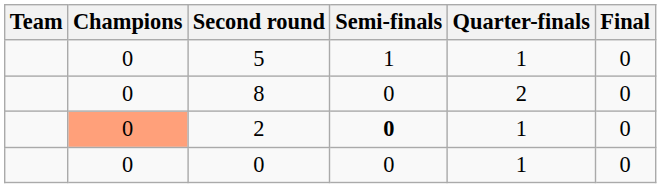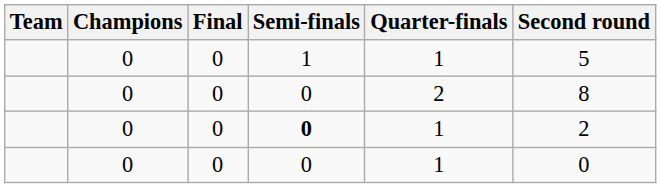columns swapped: (625, 22) <-> (259, 22)
(128, 128) lightsalmon background -> (128, 128) no background
